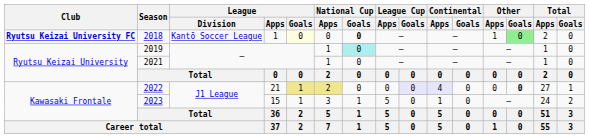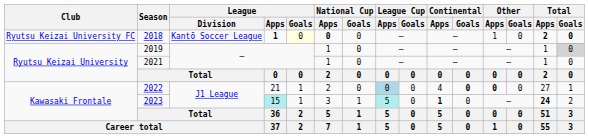(71, 37) bold -> (71, 37) normal
(275, 37) normal -> (275, 37) bold
(328, 37) normal -> (328, 37) bold
(359, 37) bold -> (359, 37) normal
(520, 37) lightgreen background -> (520, 37) no background
(545, 37) normal -> (545, 37) bold
(571, 37) normal -> (571, 37) bold
(359, 50) paleturquoise background -> (359, 50) no background
(571, 50) no background -> (571, 50) lightgrey background
(301, 88) khaki background -> (301, 88) no background
(328, 88) khaki background -> (328, 88) no background
(387, 88) no background -> (387, 88) lightblue background
(413, 88) lavender background -> (413, 88) no background
(440, 88) lavender background -> (440, 88) no background
(468, 88) normal -> (468, 88) bold
(495, 88) normal -> (495, 88) bold
(520, 88) bold -> (520, 88) normal
(275, 101) no background -> (275, 101) paleturquoise background
(387, 101) no background -> (387, 101) paleturquoise background
(440, 101) normal -> (440, 101) bold
(545, 101) normal -> (545, 101) bold
